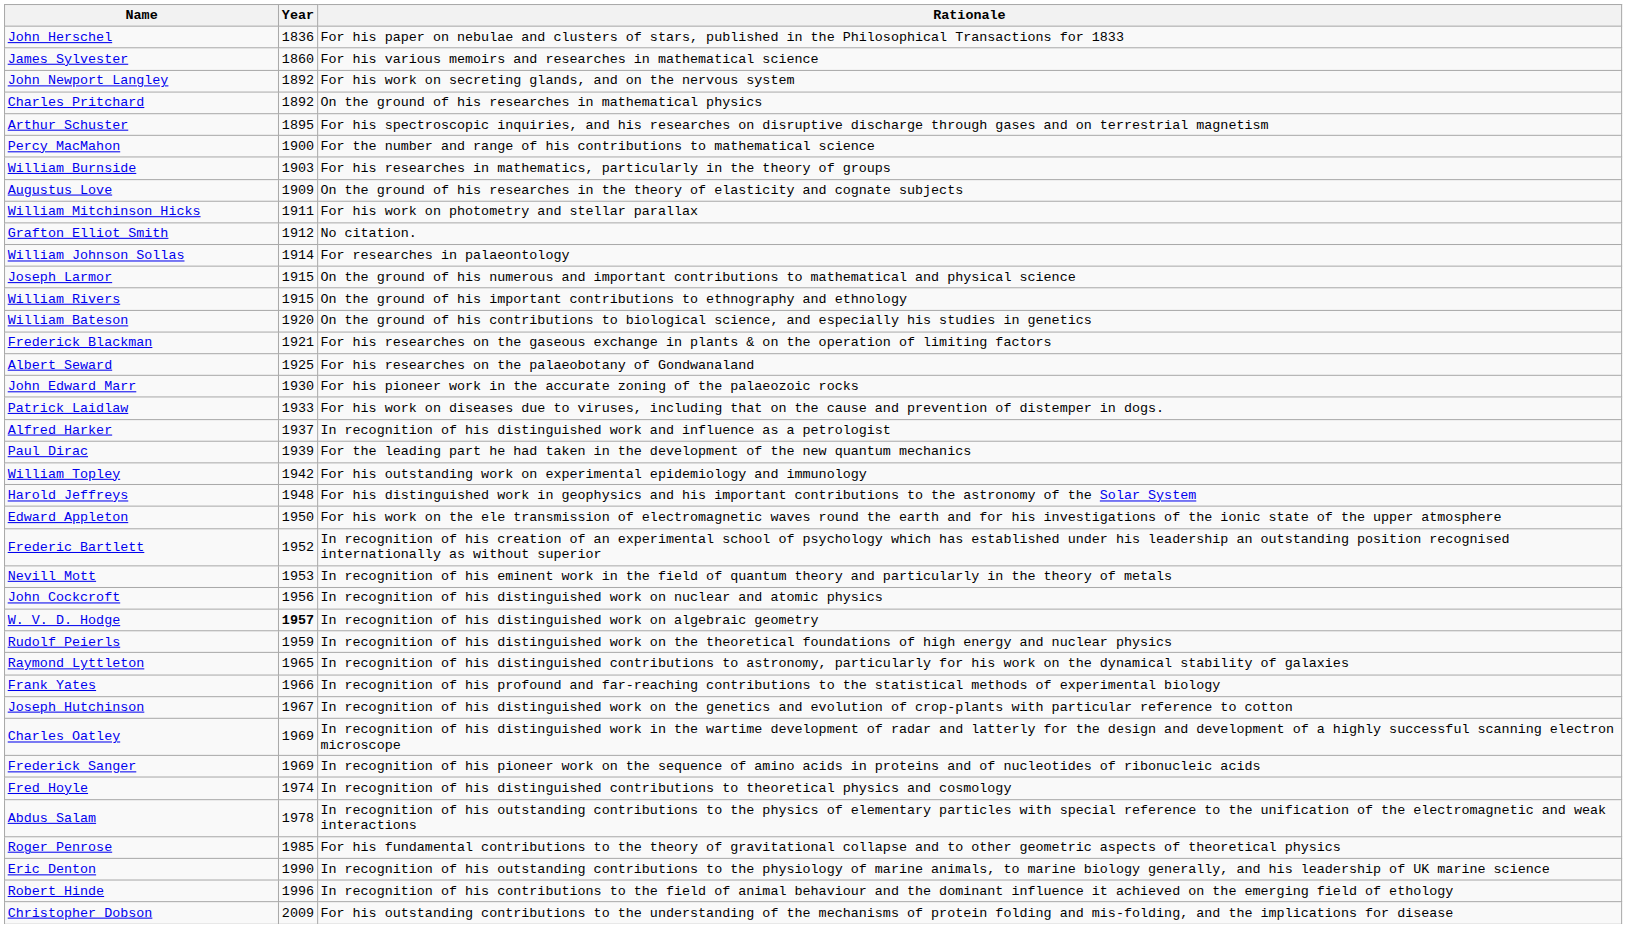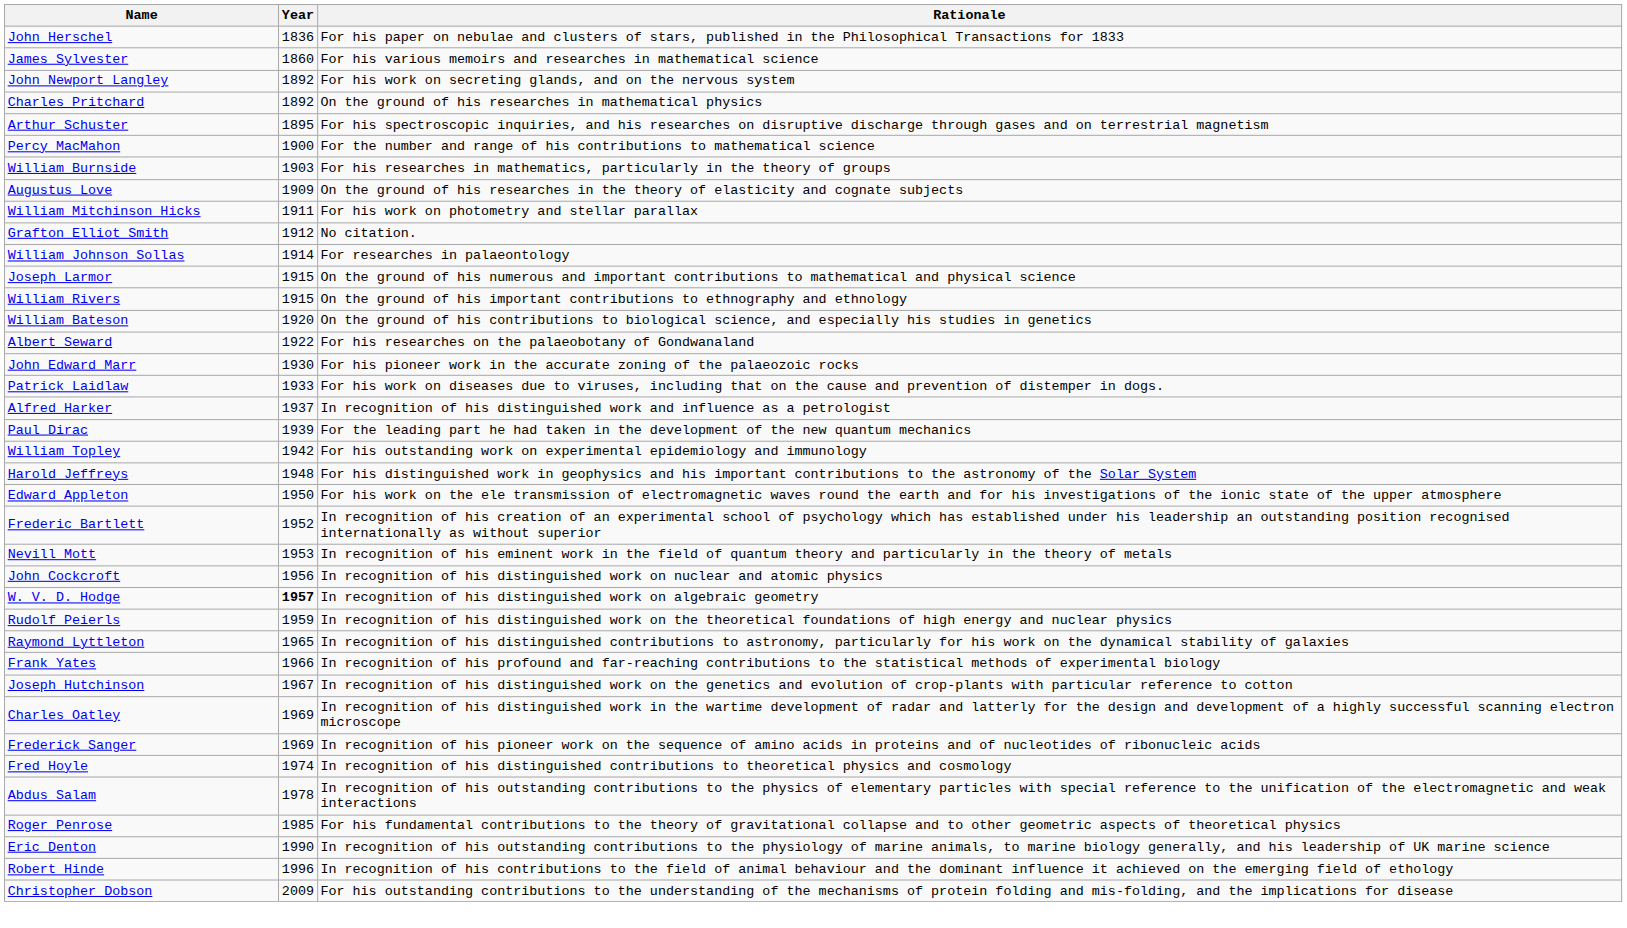- row: (80, 343)
(298, 365) 1925 -> (298, 343) 1922
